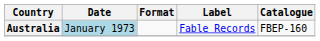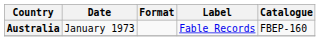(99, 28) lightblue background -> (99, 28) no background
